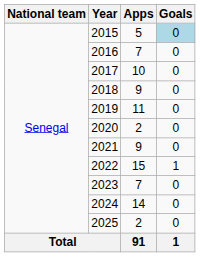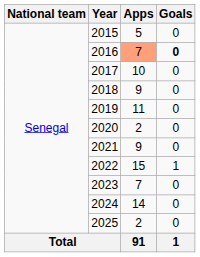(176, 33) lightblue background -> (176, 33) no background
(139, 52) no background -> (139, 52) lightsalmon background
(176, 52) normal -> (176, 52) bold
